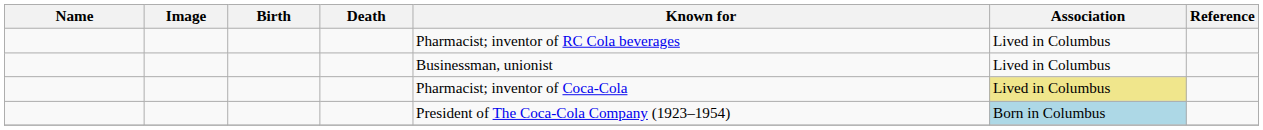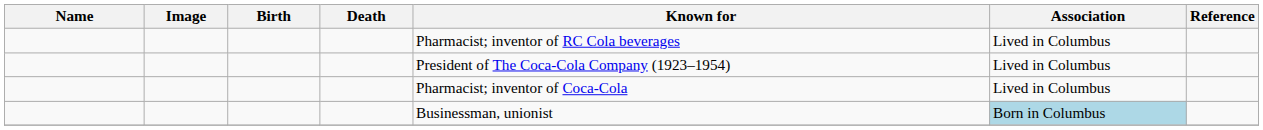(484, 64) Businessman, unionist -> (573, 64) President of The Coca-Cola Company (1923–1954)
(1052, 88) khaki background -> (1052, 88) no background
(573, 112) President of The Coca-Cola Company (1923–1954) -> (484, 112) Businessman, unionist
